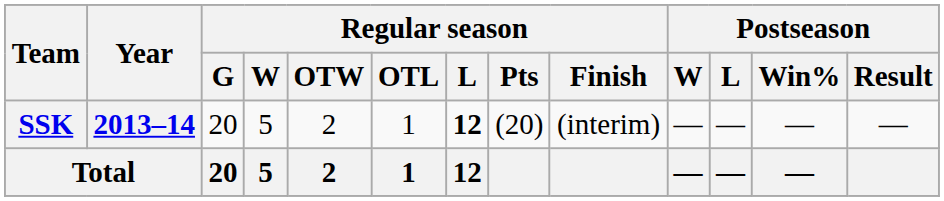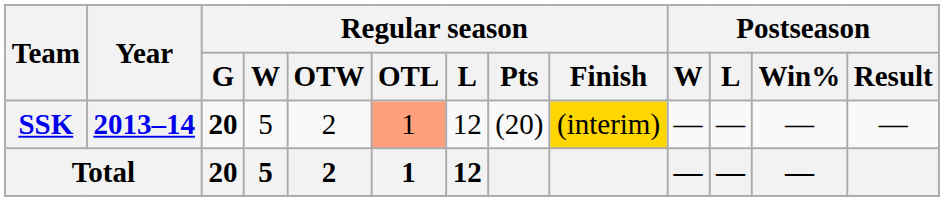(223, 124) normal -> (223, 124) bold
(409, 124) no background -> (409, 124) lightsalmon background
(467, 124) bold -> (467, 124) normal
(609, 124) no background -> (609, 124) gold background
